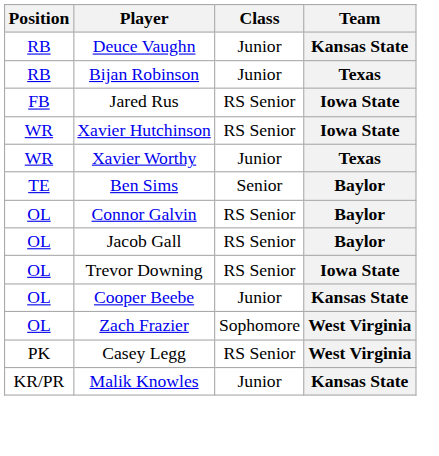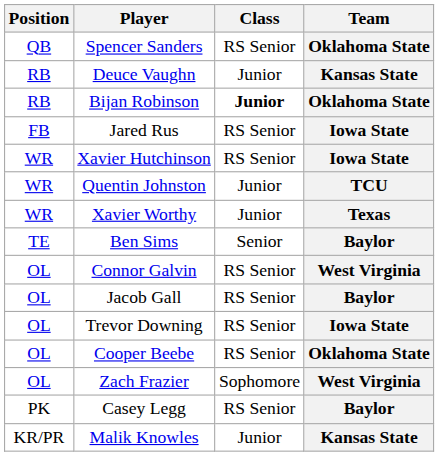+ row: (144, 46)
(259, 74) normal -> (259, 102) bold
(360, 74) Texas -> (369, 102) Oklahoma State
+ row: (144, 185)
(360, 213) Baylor -> (369, 269) West Virginia
(259, 297) Junior -> (259, 353) RS Senior
(360, 297) Kansas State -> (369, 353) Oklahoma State
(360, 353) West Virginia -> (369, 409) Baylor
